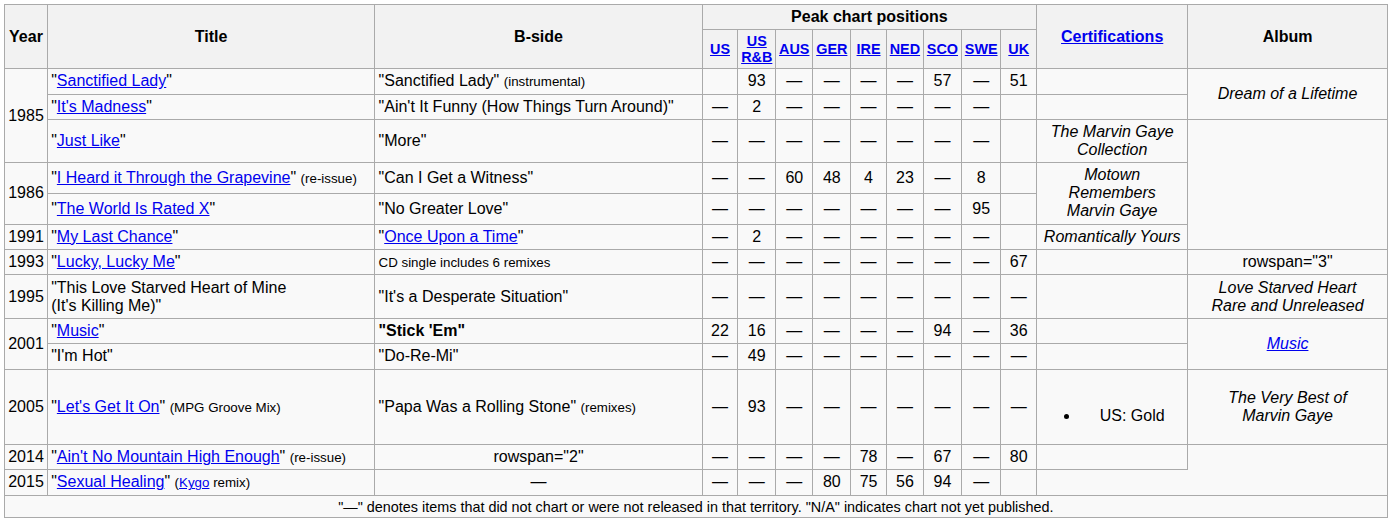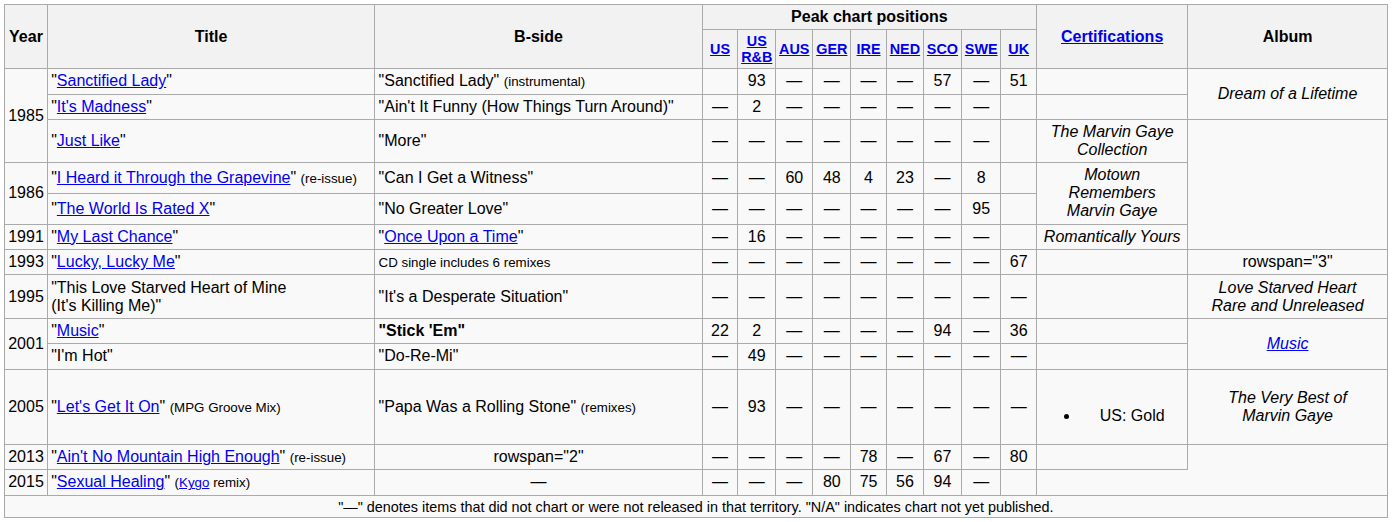(757, 236) 2 -> (757, 236) 16
(757, 330) 16 -> (757, 330) 2
(26, 457) 2014 -> (26, 457) 2013
